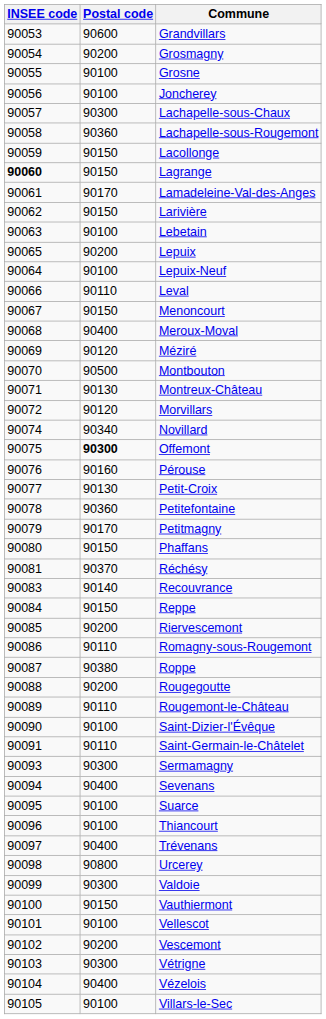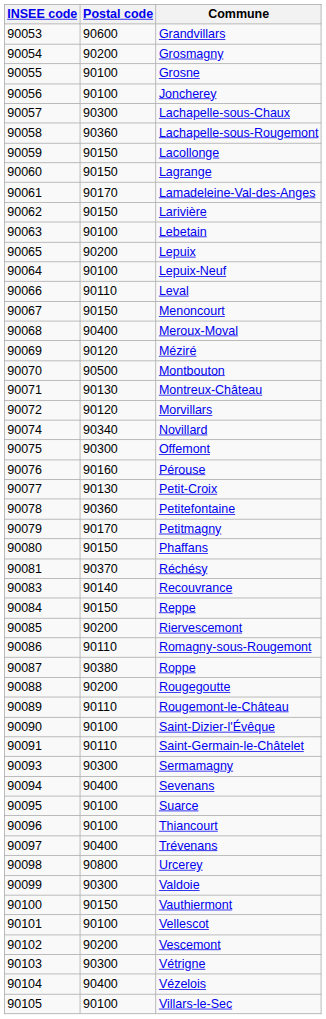(25, 172) bold -> (25, 172) normal
(100, 449) bold -> (100, 449) normal
